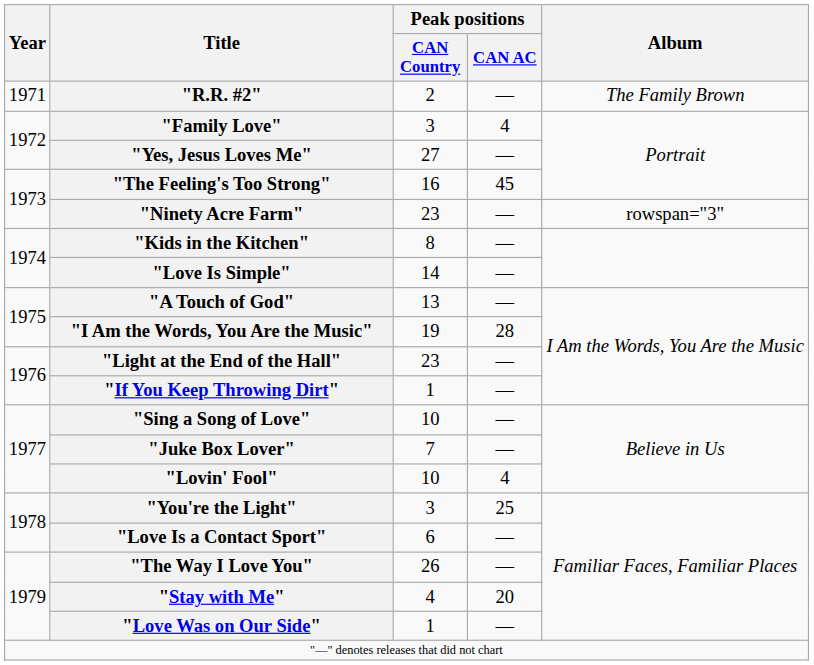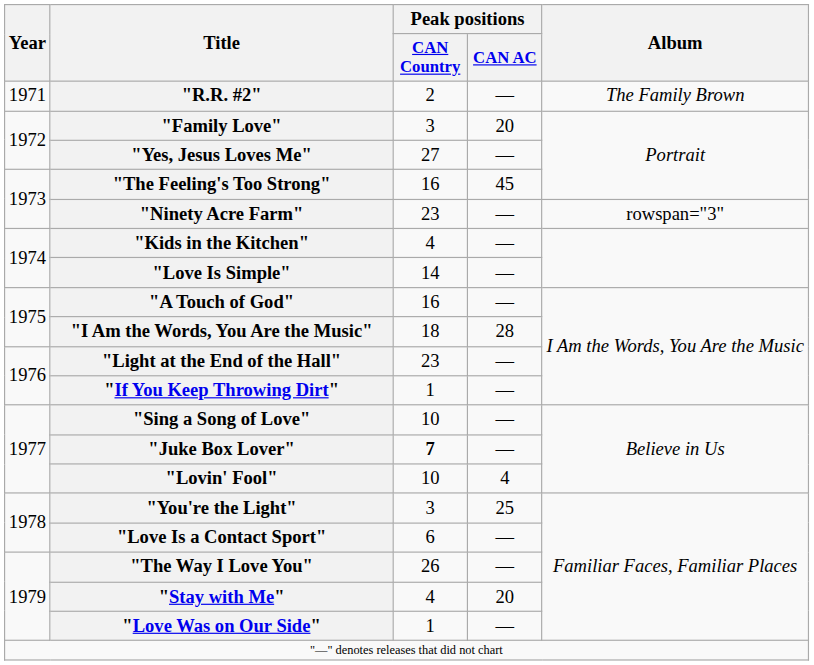(505, 125) 4 -> (505, 125) 20
(430, 243) 8 -> (430, 243) 4
(430, 301) 13 -> (430, 301) 16
(430, 331) 19 -> (430, 331) 18
(430, 449) normal -> (430, 449) bold
